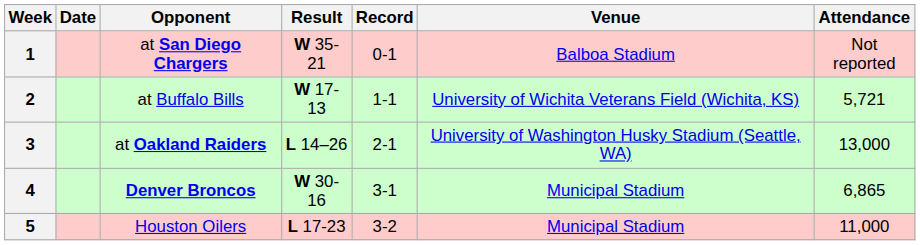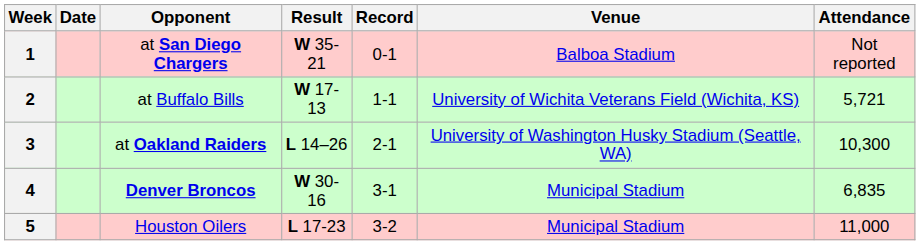(864, 145) 13,000 -> (864, 145) 10,300
(864, 190) 6,865 -> (864, 190) 6,835
